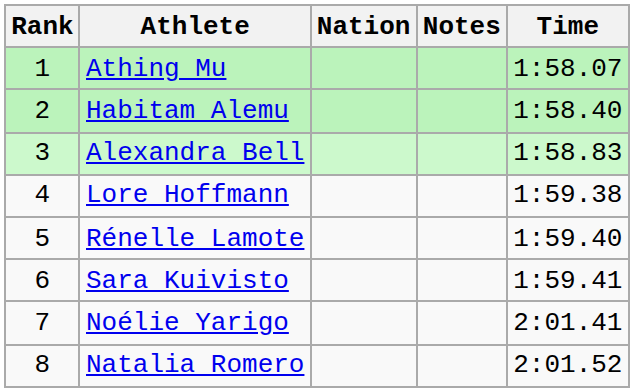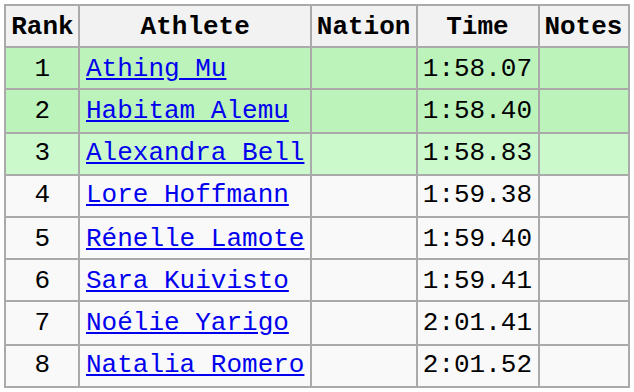columns swapped: (568, 26) <-> (462, 26)
